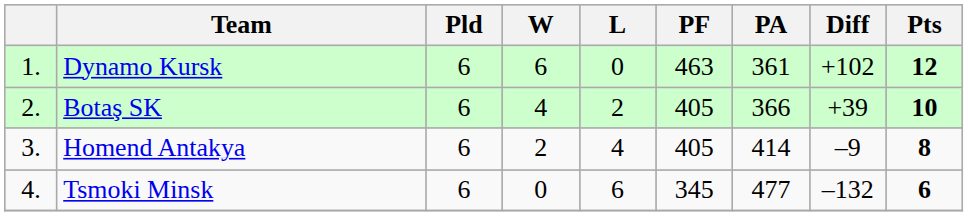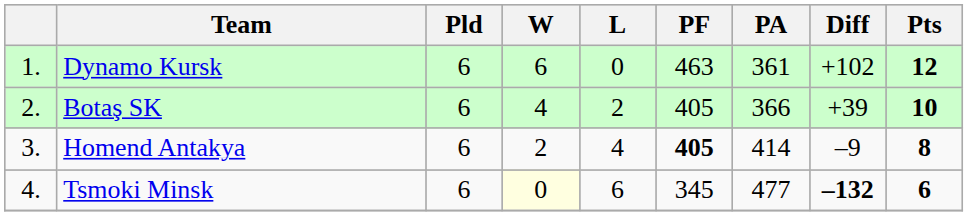(694, 148) normal -> (694, 148) bold
(541, 189) no background -> (541, 189) lightyellow background
(848, 189) normal -> (848, 189) bold
